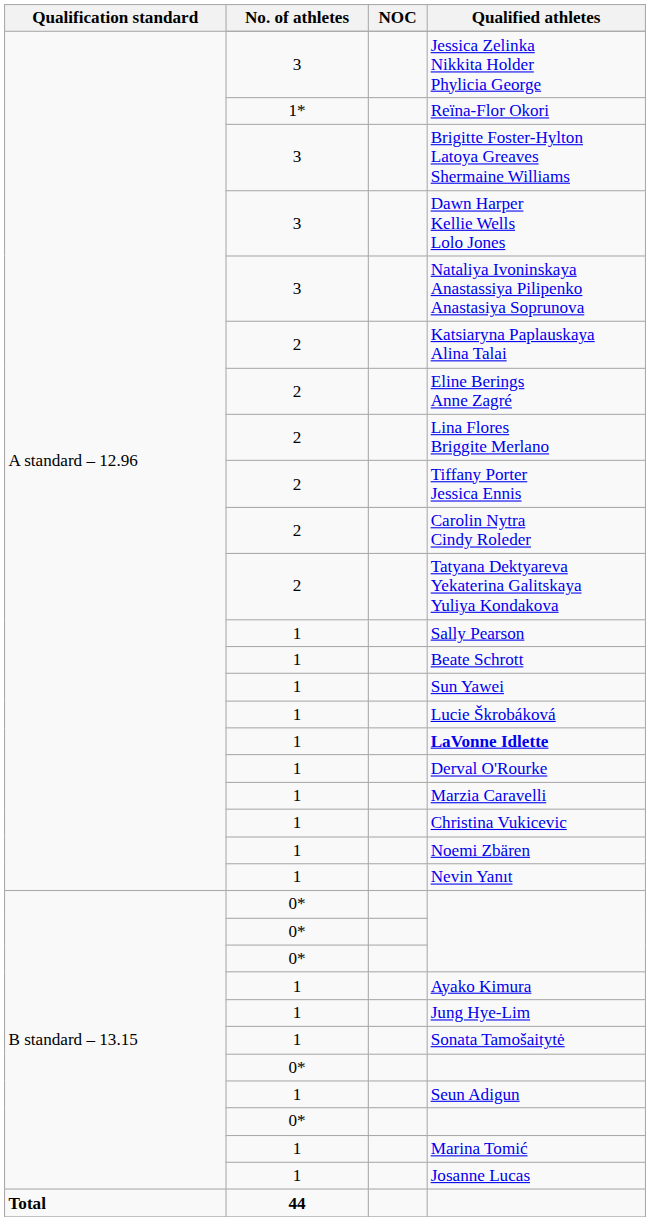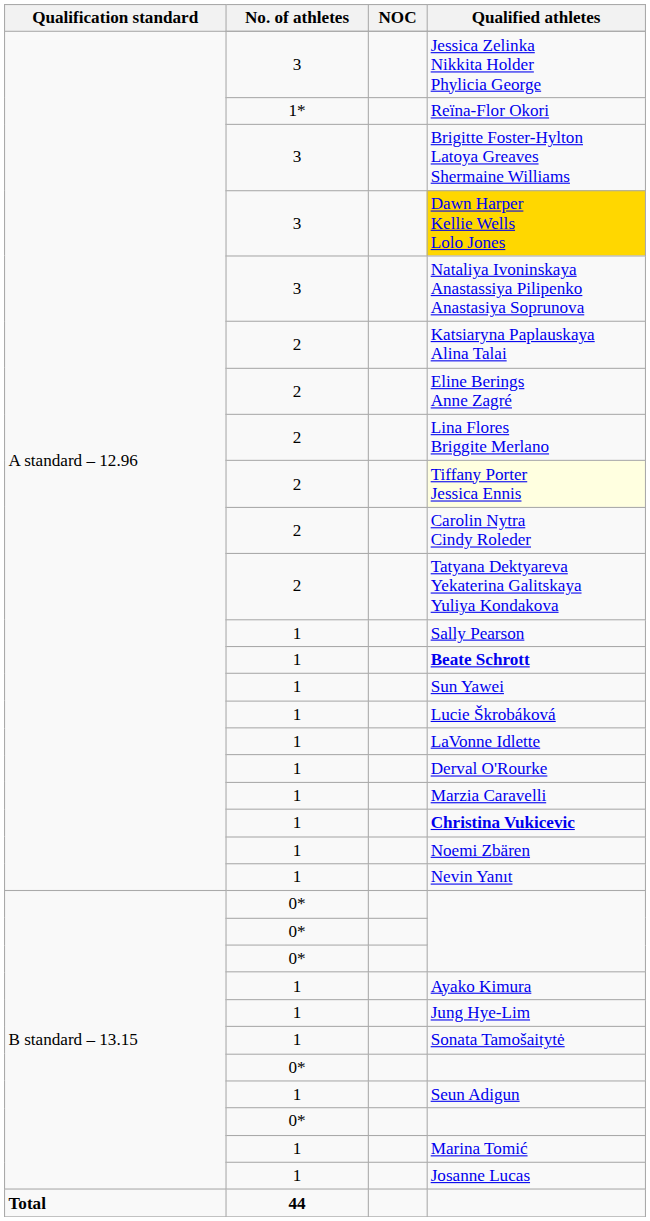(477, 222) no background -> (477, 222) gold background
(479, 483) no background -> (479, 483) lightyellow background
(477, 659) normal -> (480, 659) bold
(490, 741) bold -> (485, 741) normal
(499, 822) normal -> (503, 822) bold
